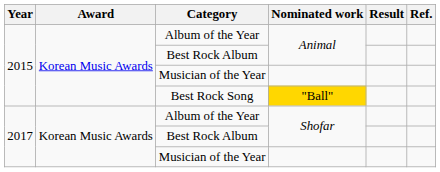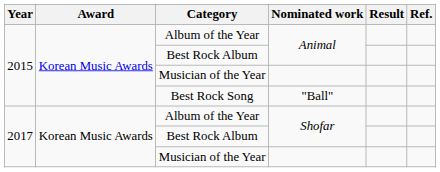(317, 95) gold background -> (317, 95) no background
